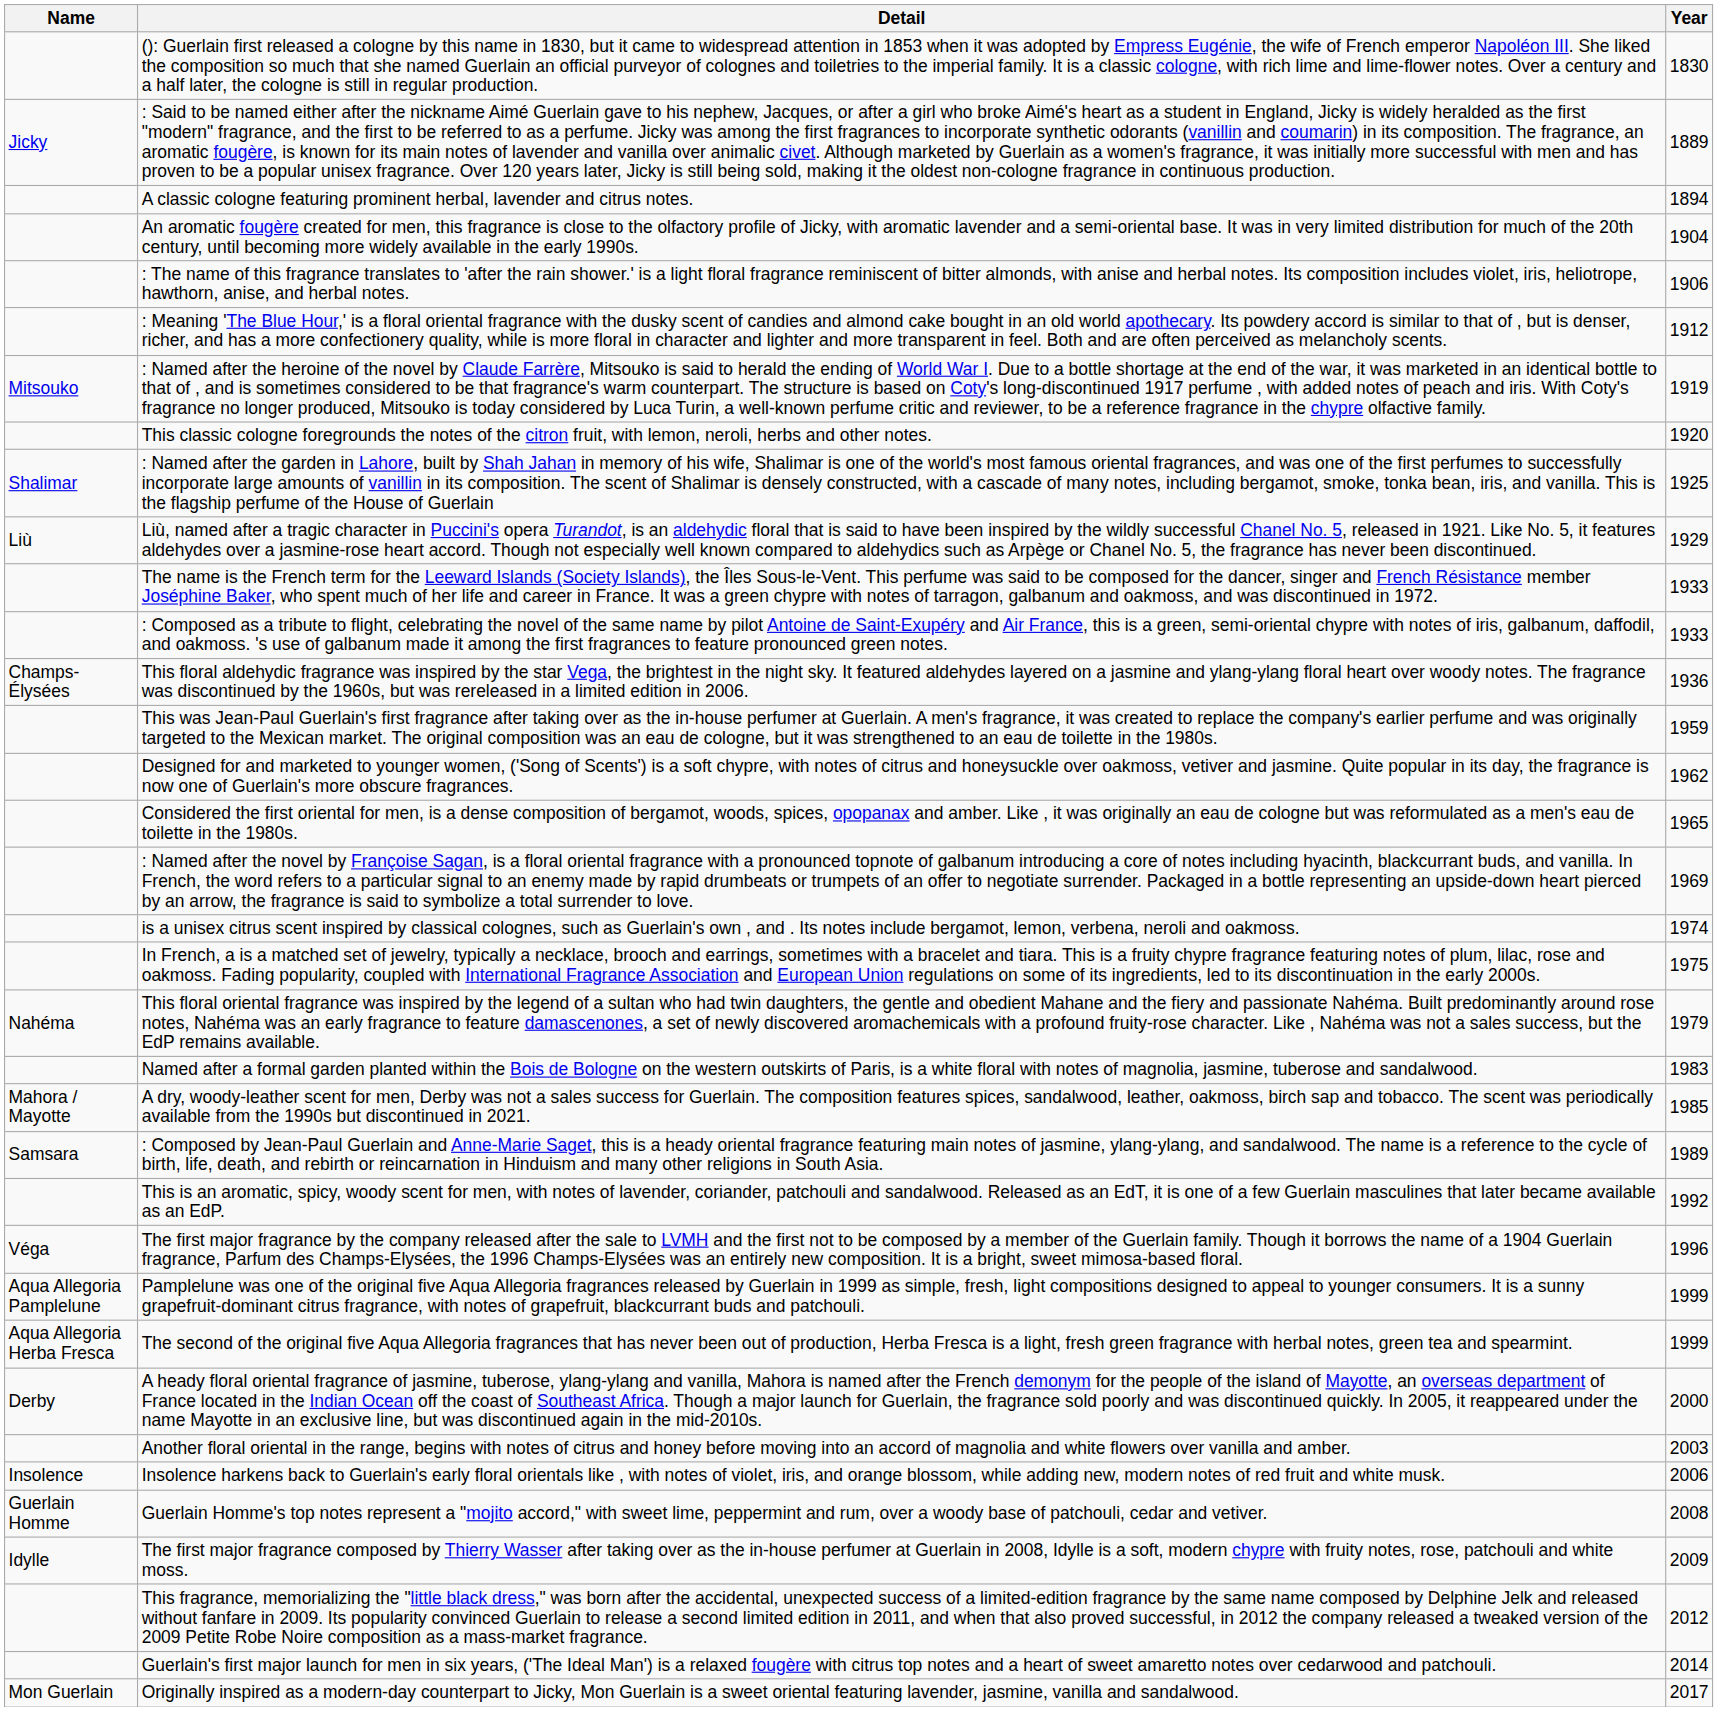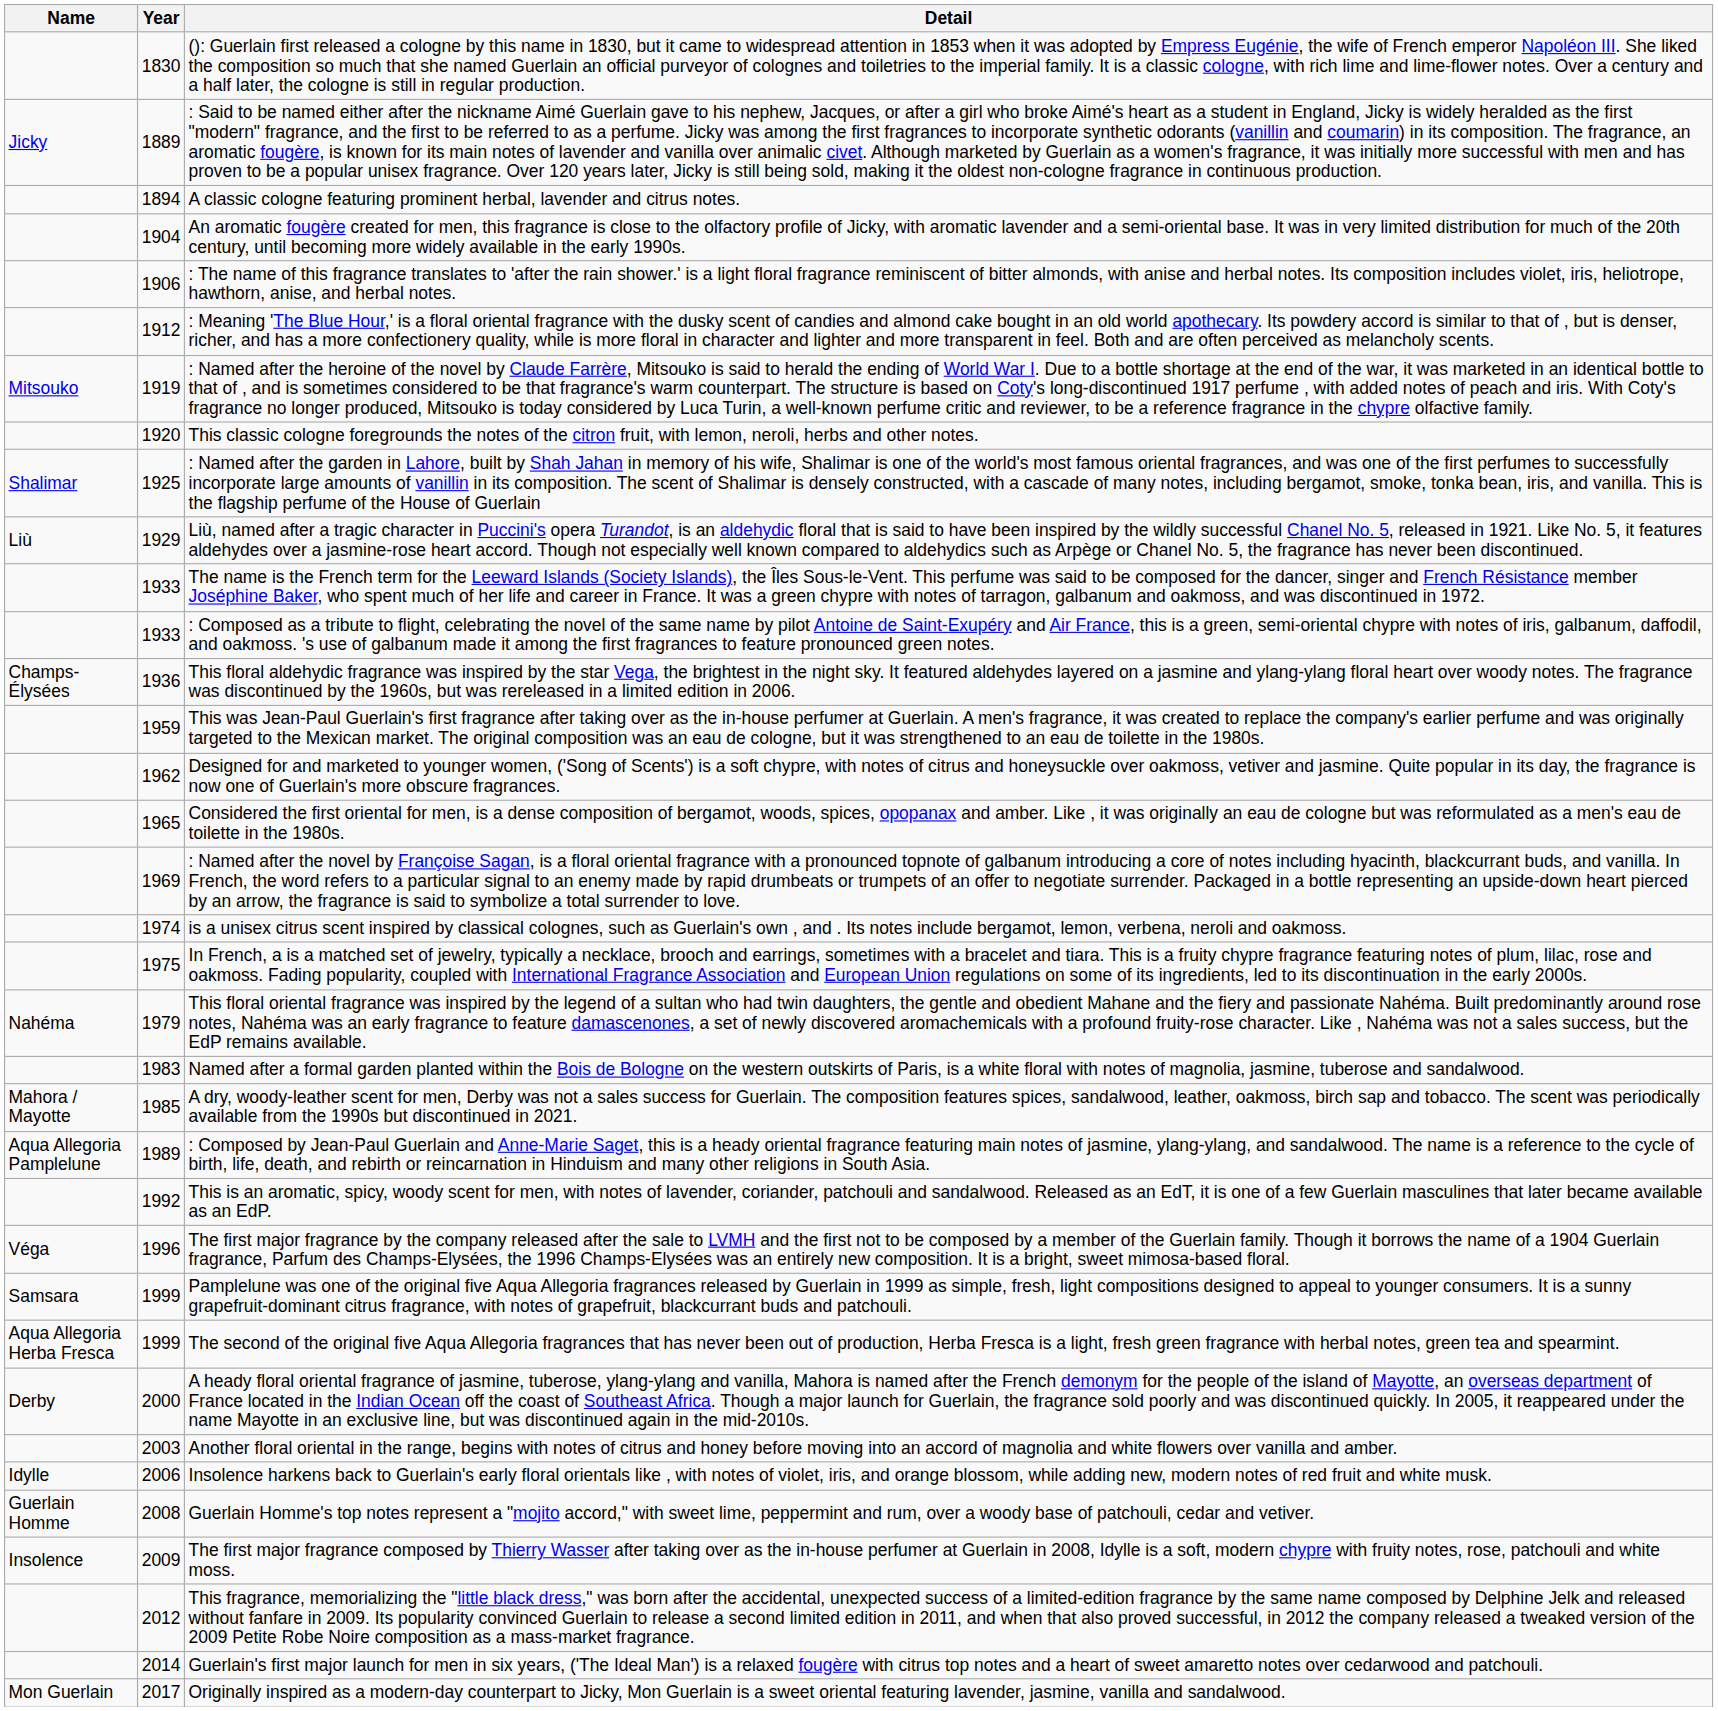columns swapped: (1689, 18) <-> (902, 18)
(43, 1154) Samsara -> (65, 1154) Aqua Allegoria Pamplelune
(65, 1296) Aqua Allegoria Pamplelune -> (43, 1296) Samsara
(46, 1475) Insolence -> (29, 1475) Idylle
(29, 1560) Idylle -> (46, 1560) Insolence
